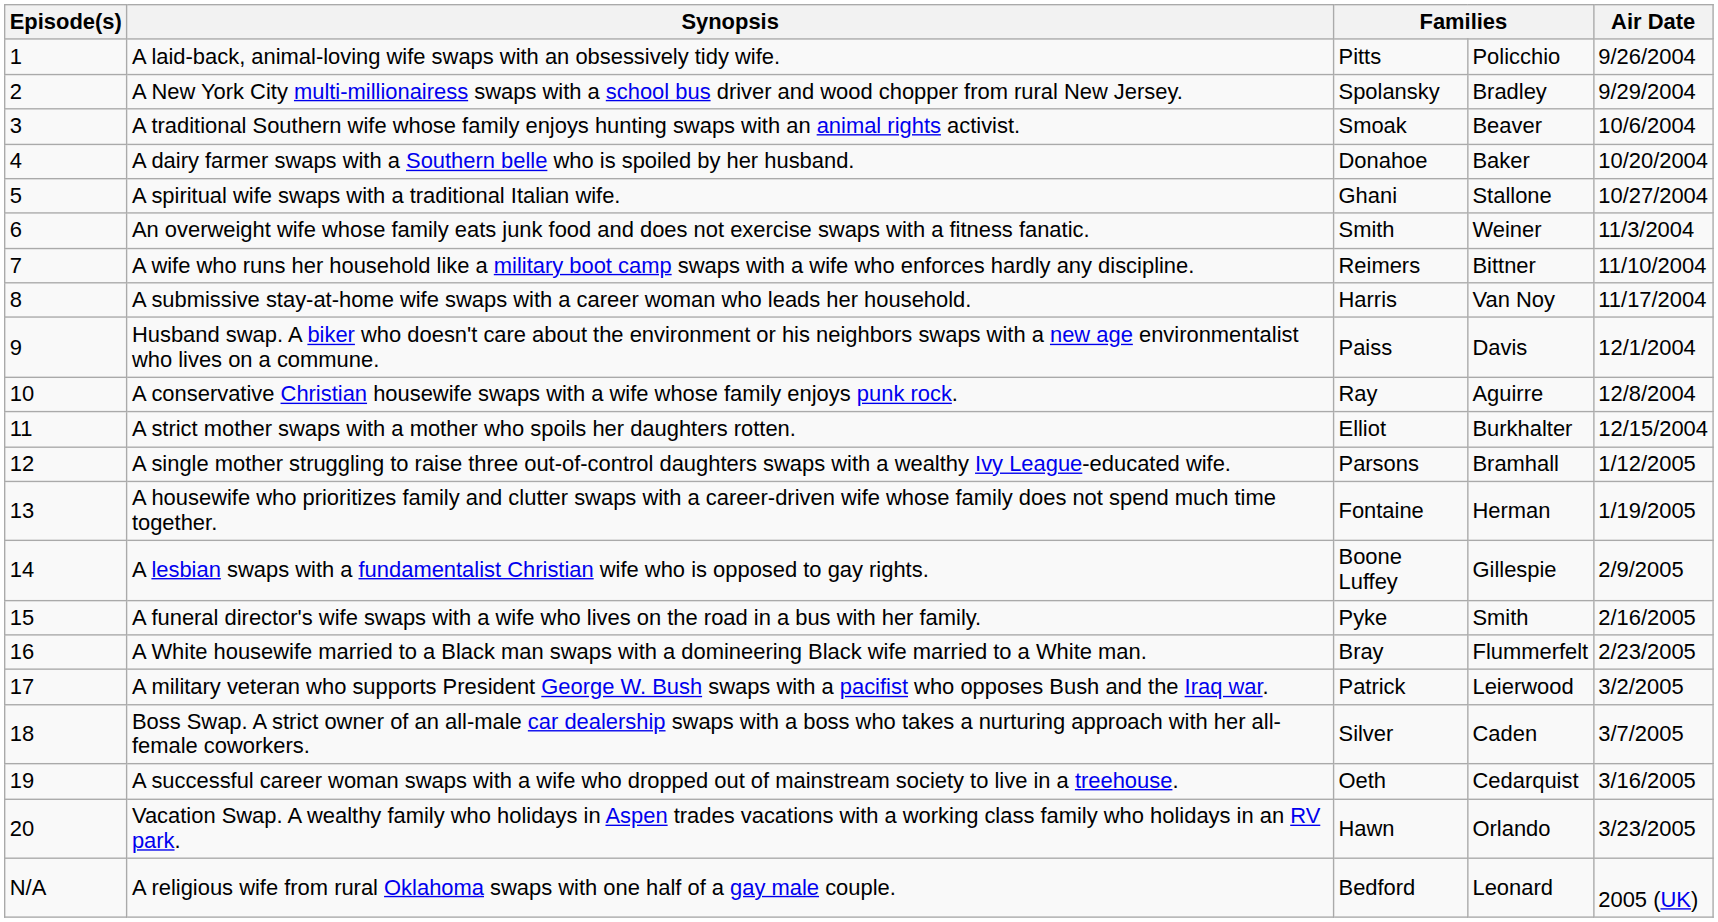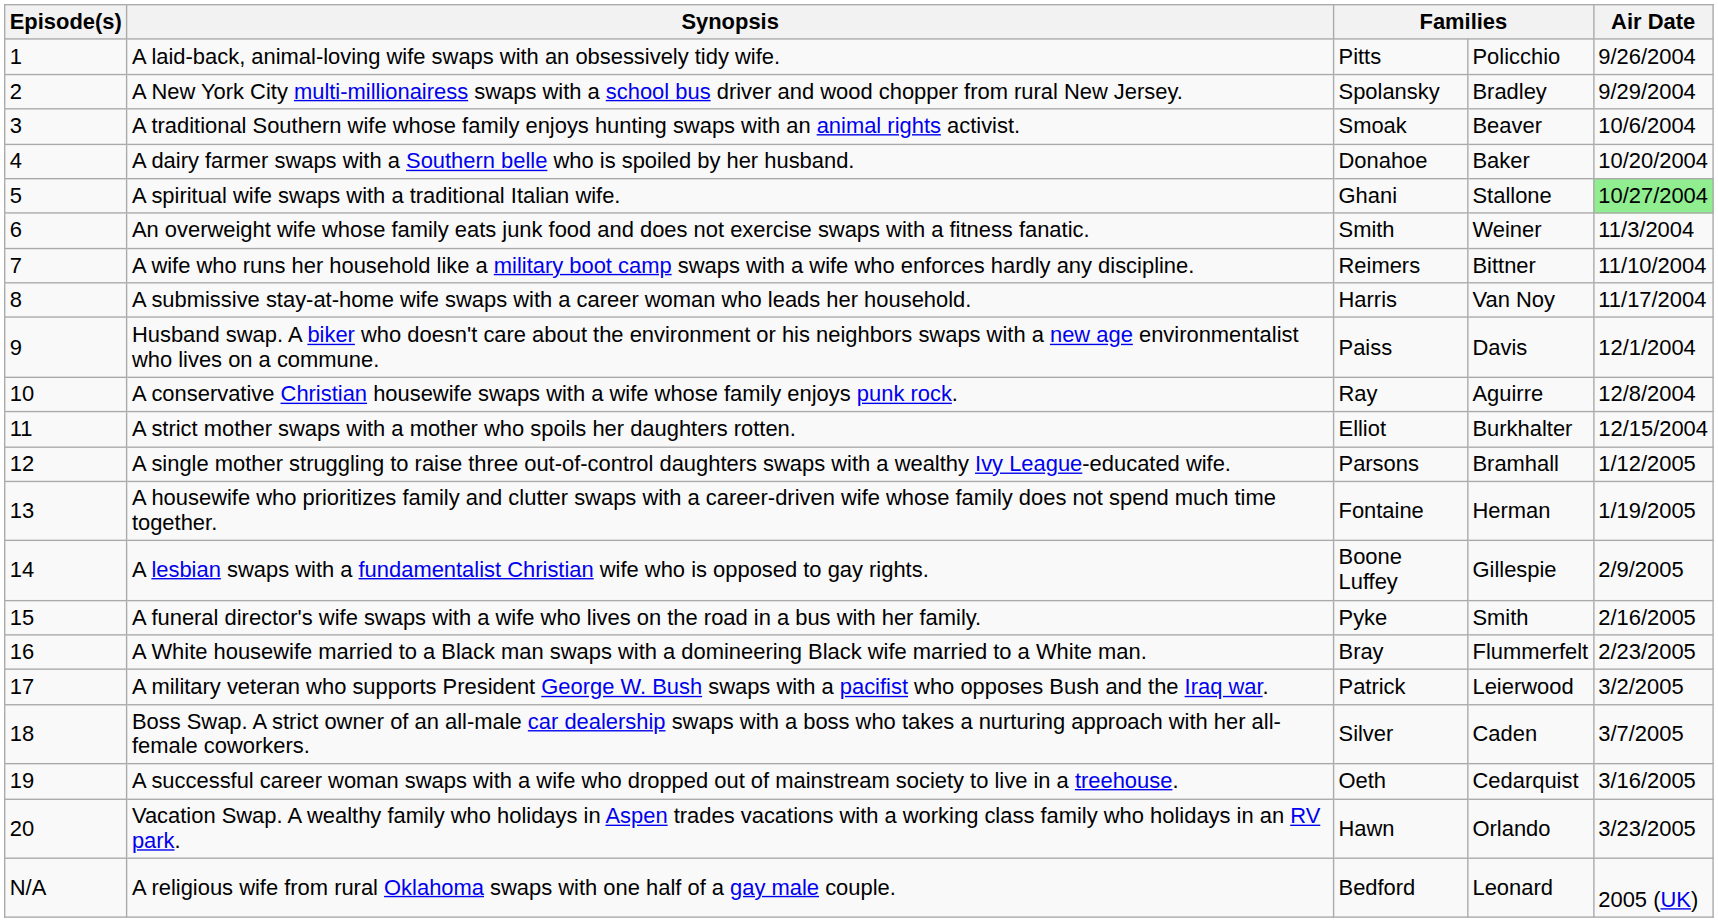(1653, 195) no background -> (1653, 195) lightgreen background
